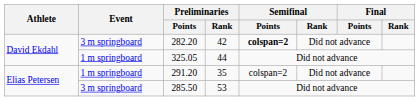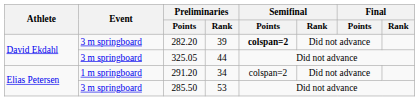(222, 42) 42 -> (222, 42) 39
(111, 58) 1 m springboard -> (111, 58) 3 m springboard
(222, 73) 35 -> (222, 73) 34
